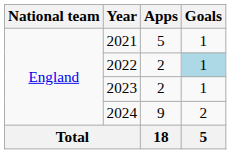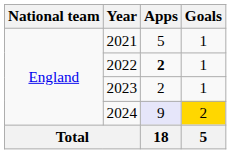(161, 64) normal -> (161, 64) bold
(203, 64) lightblue background -> (203, 64) no background
(161, 112) no background -> (161, 112) lavender background
(203, 112) no background -> (203, 112) gold background
